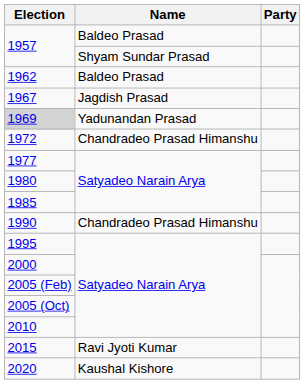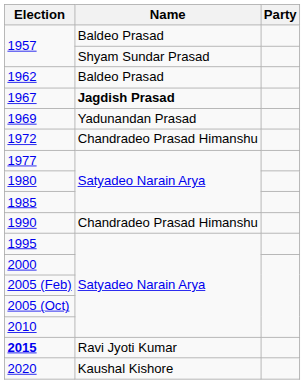(123, 98) normal -> (126, 98) bold
(22, 118) lightgrey background -> (22, 118) no background
(22, 347) normal -> (22, 347) bold
